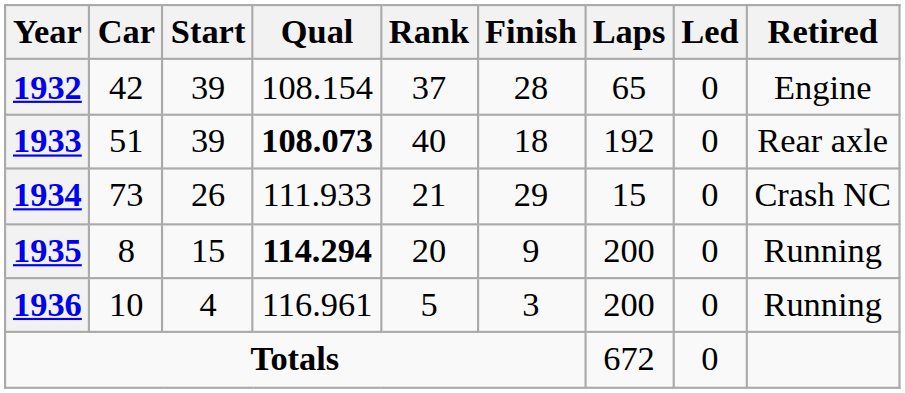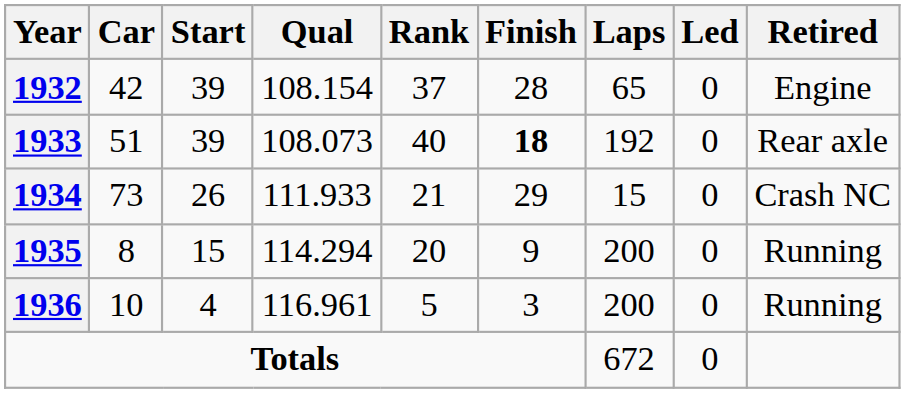(317, 140) bold -> (317, 140) normal
(531, 140) normal -> (531, 140) bold
(317, 250) bold -> (317, 250) normal
